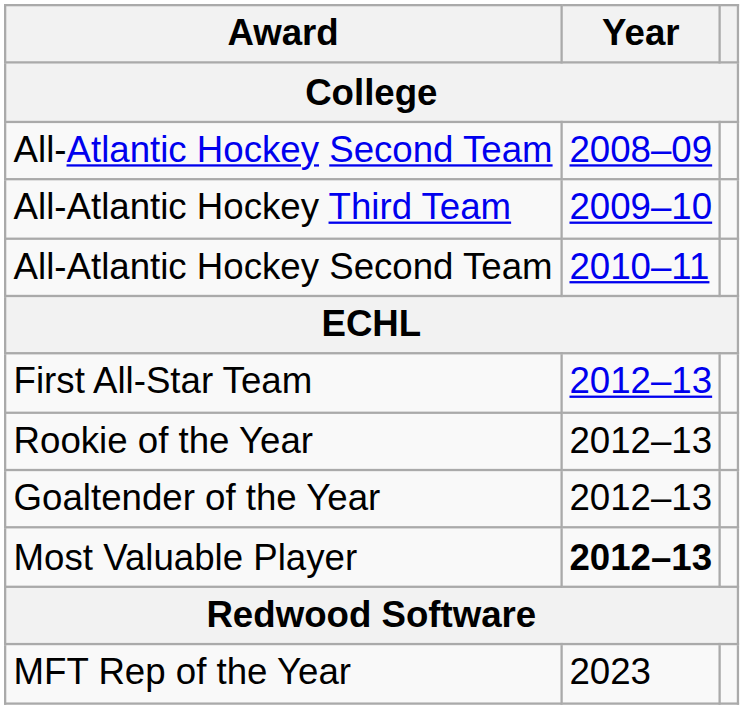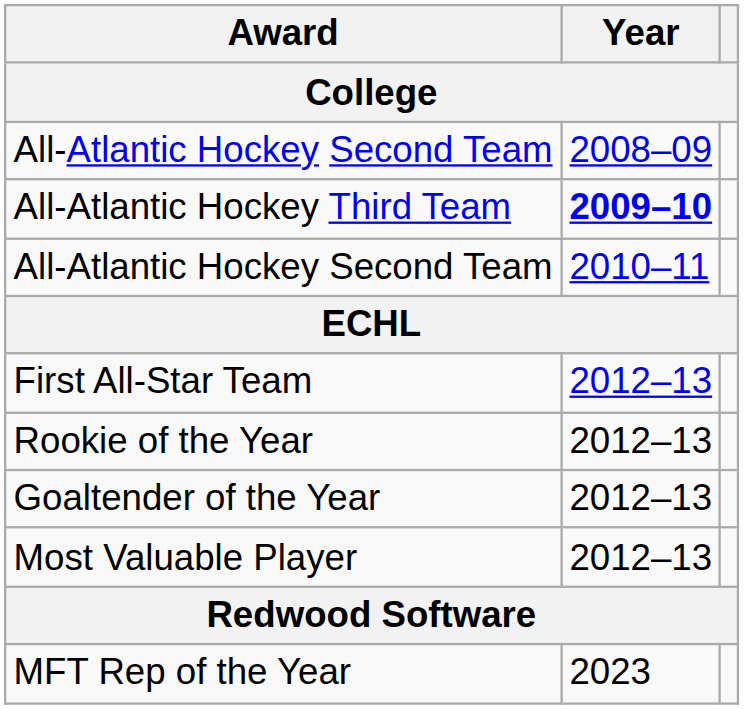(641, 207) normal -> (641, 207) bold
(641, 556) bold -> (641, 556) normal
